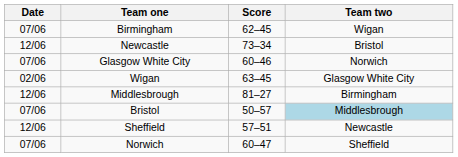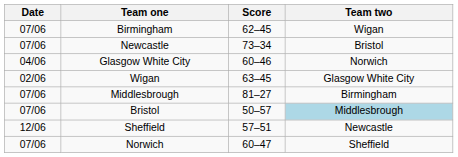(33, 45) 12/06 -> (33, 45) 07/06
(33, 62) 07/06 -> (33, 62) 04/06
(33, 95) 12/06 -> (33, 95) 07/06
